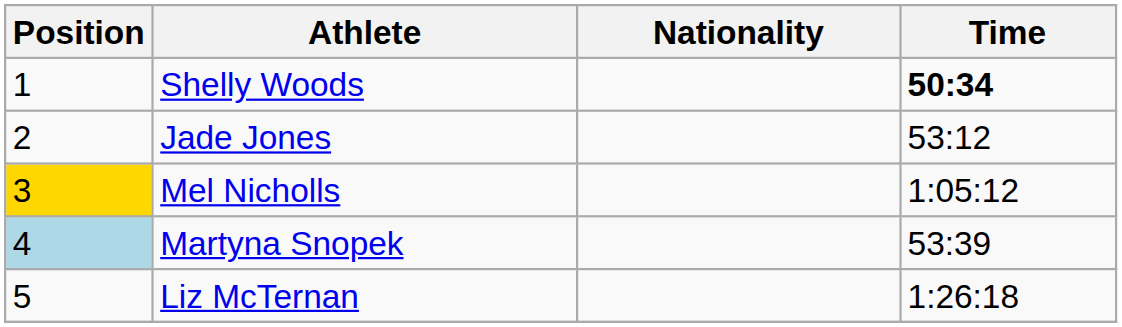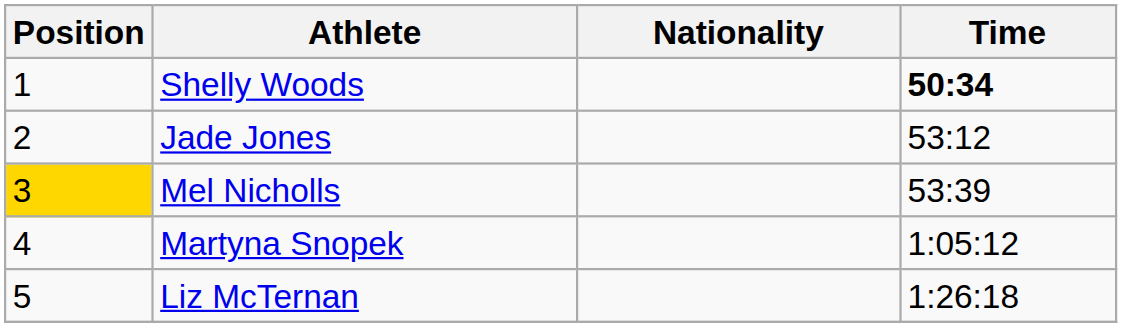(963, 191) 1:05:12 -> (949, 191) 53:39
(22, 244) lightblue background -> (22, 244) no background
(949, 244) 53:39 -> (963, 244) 1:05:12
